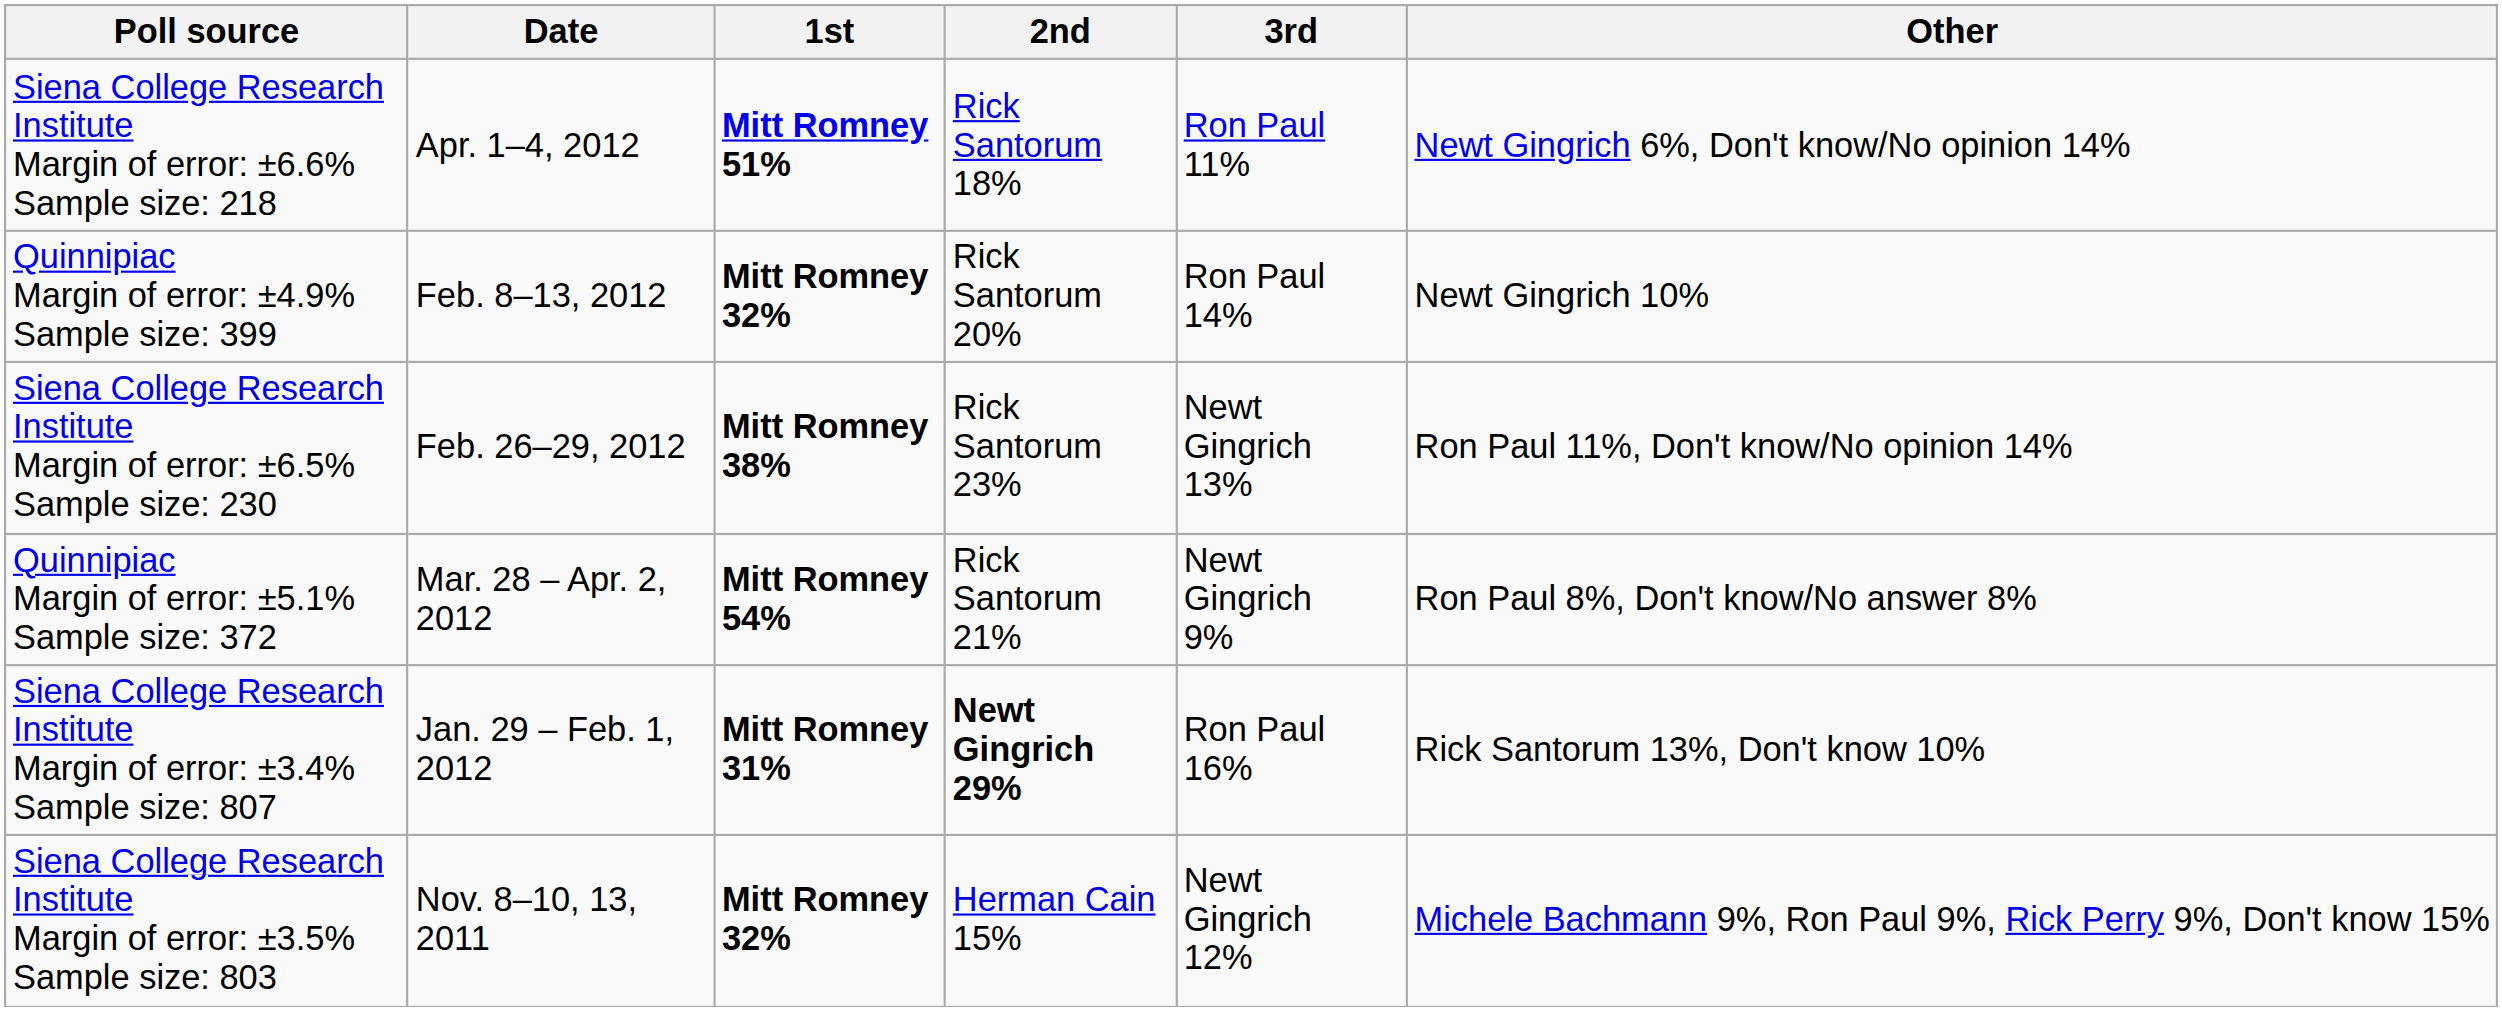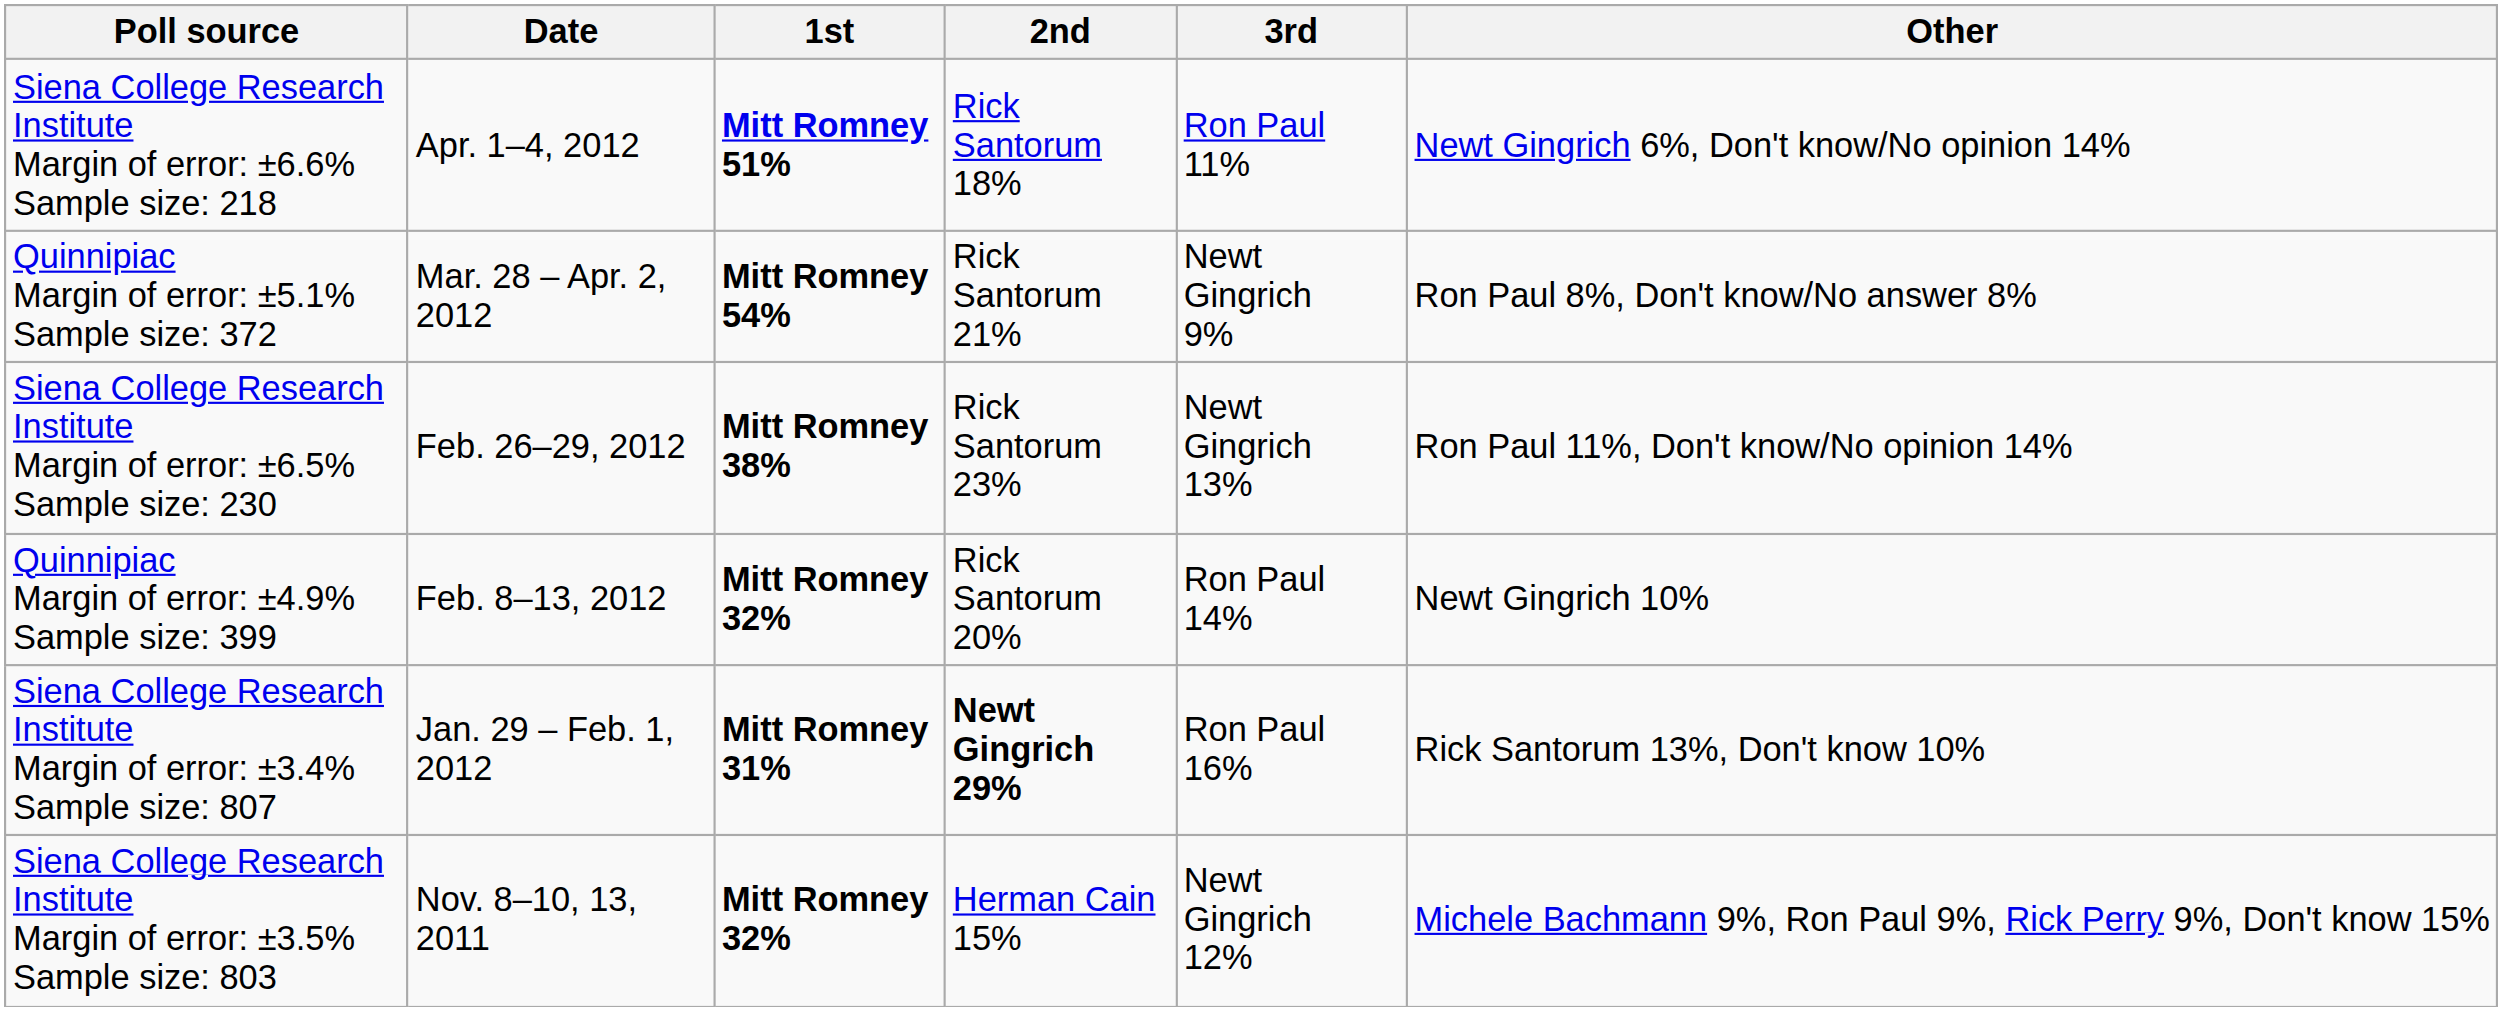rows swapped: (184, 598) <-> (184, 295)
